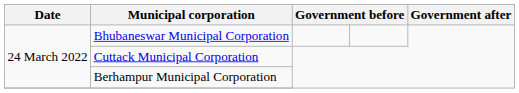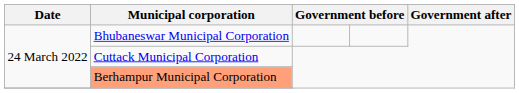(185, 77) no background -> (185, 77) lightsalmon background
